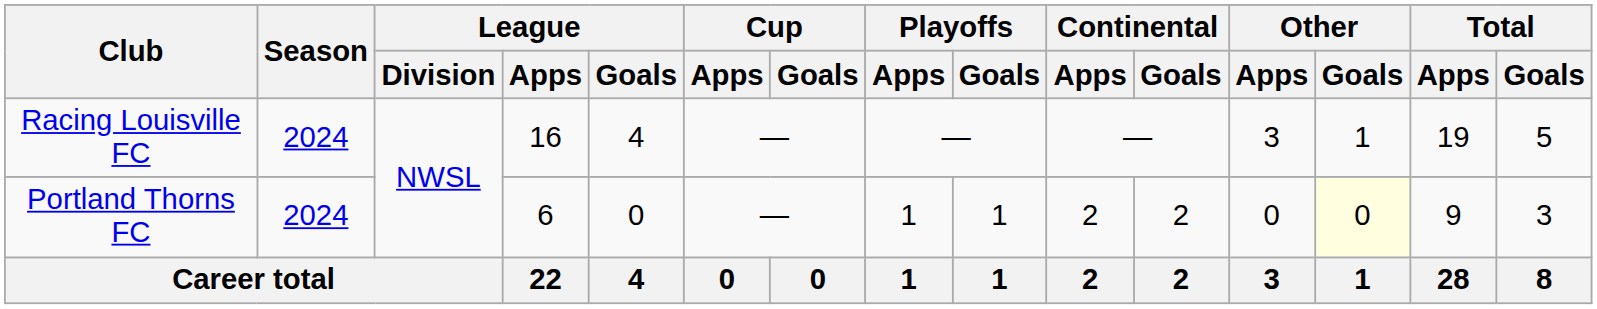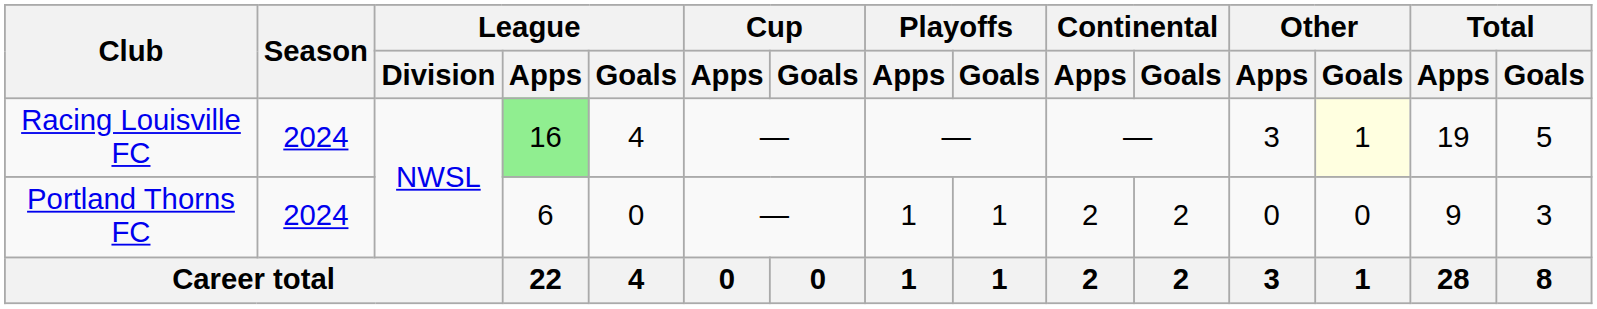(545, 137) no background -> (545, 137) lightgreen background
(1363, 137) no background -> (1363, 137) lightyellow background
(1363, 216) lightyellow background -> (1363, 216) no background
